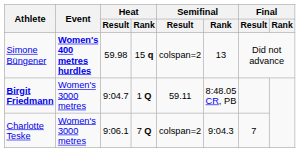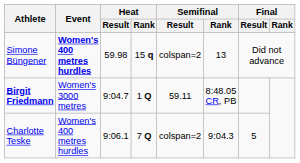(77, 131) Women's 3000 metres -> (77, 136) Women's 400 metres hurdles
(254, 131) 7 -> (254, 136) 5
